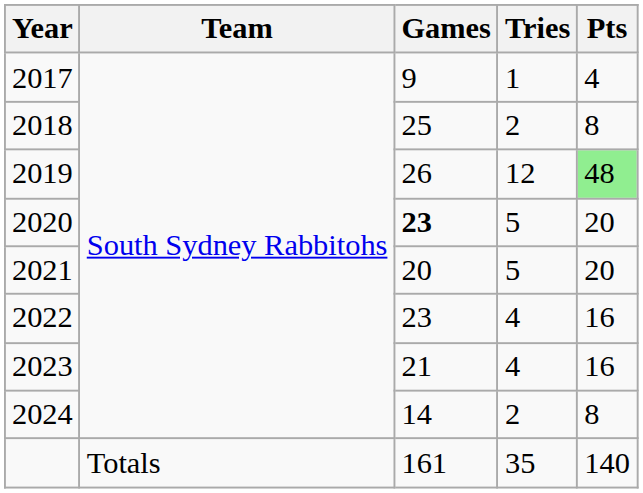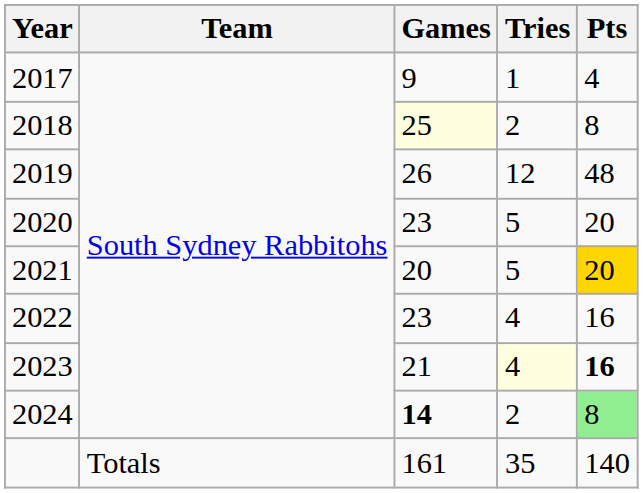(417, 125) no background -> (417, 125) lightyellow background
(599, 173) lightgreen background -> (599, 173) no background
(417, 221) bold -> (417, 221) normal
(599, 269) no background -> (599, 269) gold background
(513, 366) no background -> (513, 366) lightyellow background
(599, 366) normal -> (599, 366) bold
(417, 414) normal -> (417, 414) bold
(592, 414) no background -> (592, 414) lightgreen background
